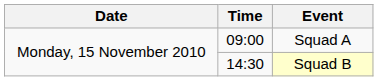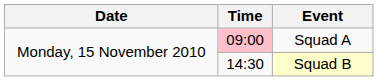(245, 40) no background -> (245, 40) pink background
